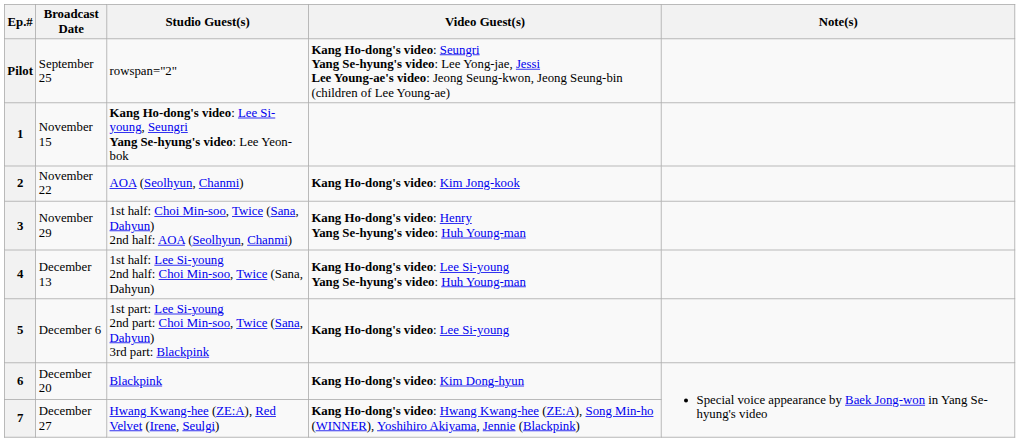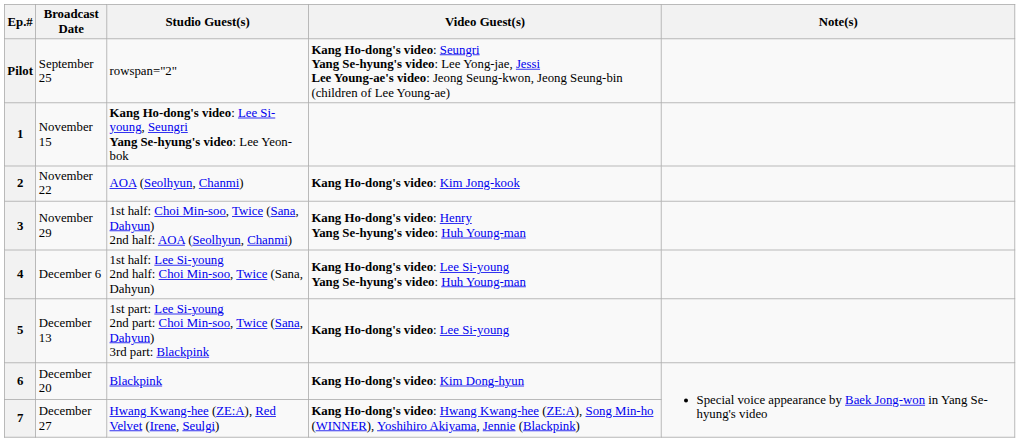(65, 274) December 13 -> (70, 274) December 6
(70, 330) December 6 -> (65, 330) December 13
